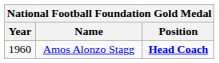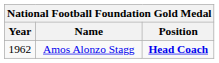(20, 49) 1960 -> (20, 49) 1962
